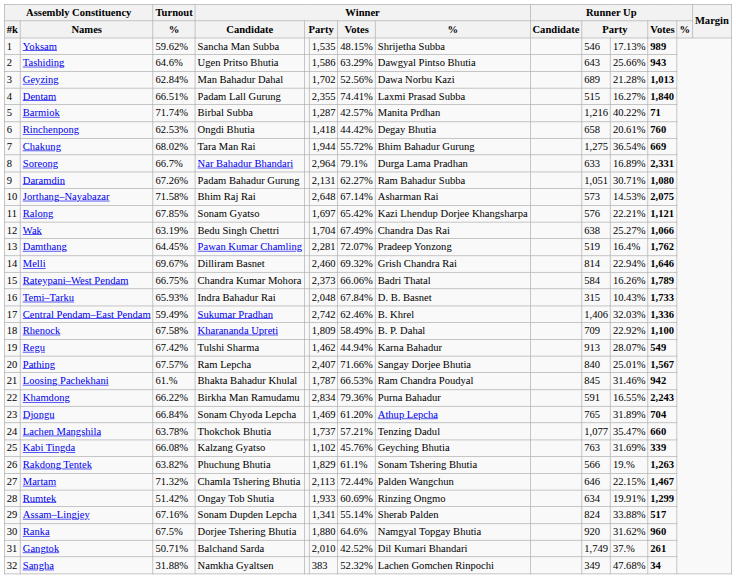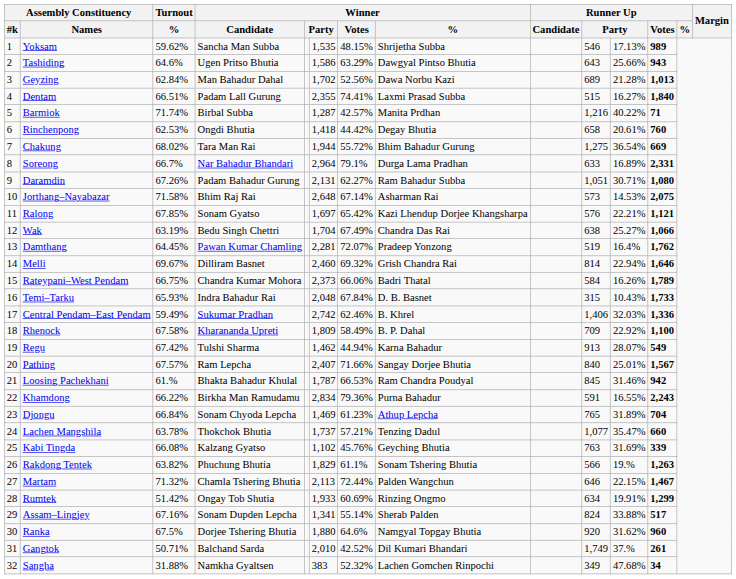(357, 414) 61.20% -> (357, 414) 61.23%
